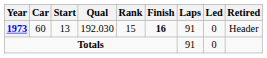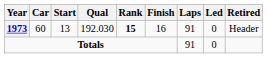(131, 28) normal -> (131, 28) bold
(161, 28) bold -> (161, 28) normal
